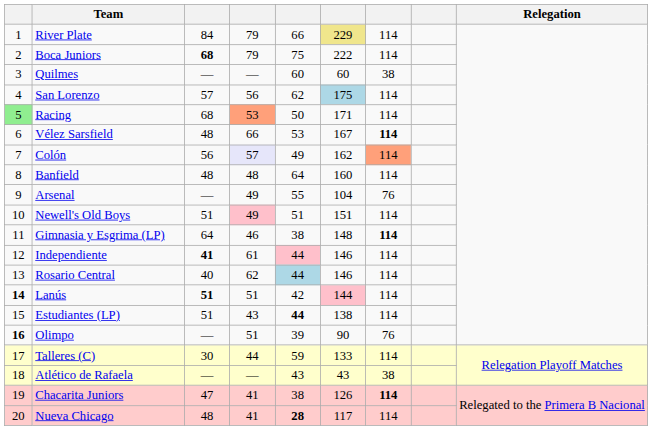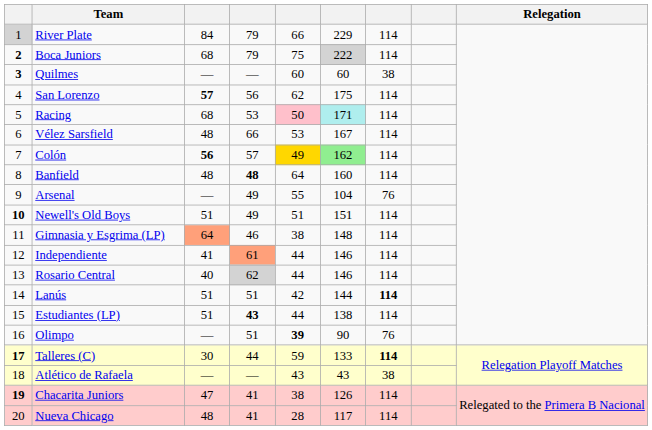(18, 34) no background -> (18, 34) lightgrey background
(343, 34) khaki background -> (343, 34) no background
(18, 54) normal -> (18, 54) bold
(207, 54) bold -> (207, 54) normal
(343, 54) no background -> (343, 54) lightgrey background
(18, 74) normal -> (18, 74) bold
(207, 94) normal -> (207, 94) bold
(343, 94) lightblue background -> (343, 94) no background
(18, 114) lightgreen background -> (18, 114) no background
(252, 114) lightsalmon background -> (252, 114) no background
(298, 114) no background -> (298, 114) pink background
(343, 114) no background -> (343, 114) paleturquoise background
(388, 134) bold -> (388, 134) normal
(207, 154) normal -> (207, 154) bold
(252, 154) lavender background -> (252, 154) no background
(298, 154) no background -> (298, 154) gold background
(343, 154) no background -> (343, 154) lightgreen background
(388, 154) lightsalmon background -> (388, 154) no background
(252, 174) normal -> (252, 174) bold
(18, 214) normal -> (18, 214) bold
(252, 214) pink background -> (252, 214) no background
(207, 235) no background -> (207, 235) lightsalmon background
(388, 235) bold -> (388, 235) normal
(207, 255) bold -> (207, 255) normal
(252, 255) no background -> (252, 255) lightsalmon background
(298, 255) pink background -> (298, 255) no background
(252, 275) no background -> (252, 275) lightgrey background
(298, 275) lightblue background -> (298, 275) no background
(18, 295) bold -> (18, 295) normal
(207, 295) bold -> (207, 295) normal
(343, 295) pink background -> (343, 295) no background
(388, 295) normal -> (388, 295) bold
(252, 315) normal -> (252, 315) bold
(298, 315) bold -> (298, 315) normal
(18, 335) bold -> (18, 335) normal
(298, 335) normal -> (298, 335) bold
(18, 355) normal -> (18, 355) bold
(388, 355) normal -> (388, 355) bold
(18, 395) normal -> (18, 395) bold
(388, 395) bold -> (388, 395) normal
(298, 415) bold -> (298, 415) normal
